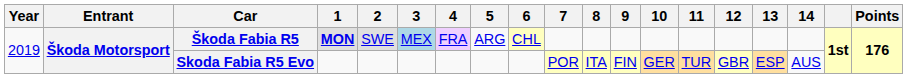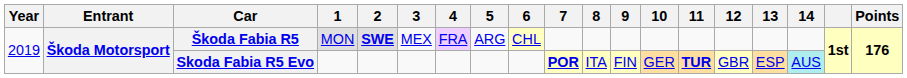(338, 39) bold -> (338, 39) normal
(378, 39) normal -> (378, 39) bold
(416, 39) lightblue background -> (416, 39) no background
(563, 62) normal -> (563, 62) bold
(696, 62) normal -> (696, 62) bold
(806, 62) no background -> (806, 62) paleturquoise background
